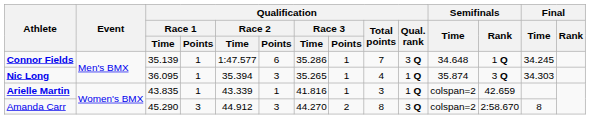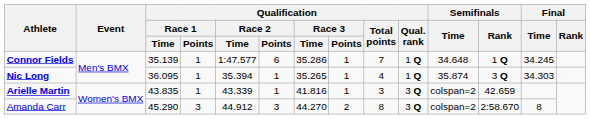(413, 60) 3 Q -> (413, 60) 1 Q
(276, 75) 3 -> (276, 75) 1
(413, 91) 1 Q -> (413, 91) 3 Q
